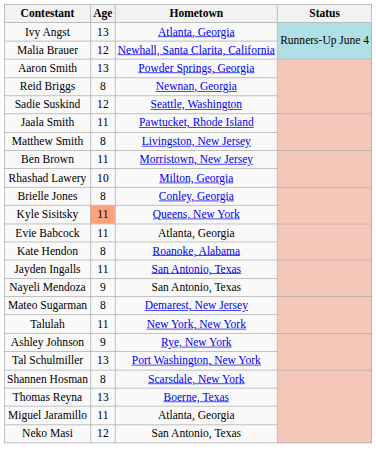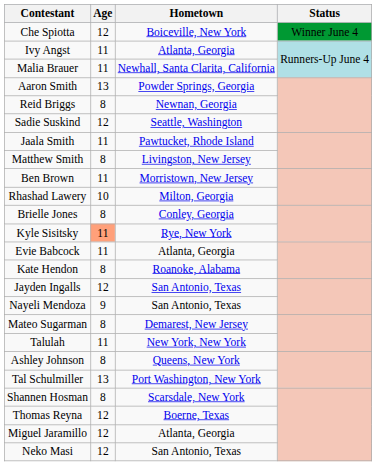+ row: (47, 31)
(103, 31) 13 -> (103, 50) 11
(103, 50) 12 -> (103, 68) 11
(196, 214) Queens, New York -> (196, 232) Rye, New York
(103, 269) 11 -> (103, 287) 12
(103, 342) 9 -> (103, 360) 8
(196, 342) Rye, New York -> (196, 360) Queens, New York
(103, 397) 13 -> (103, 415) 12
(103, 415) 11 -> (103, 433) 12
